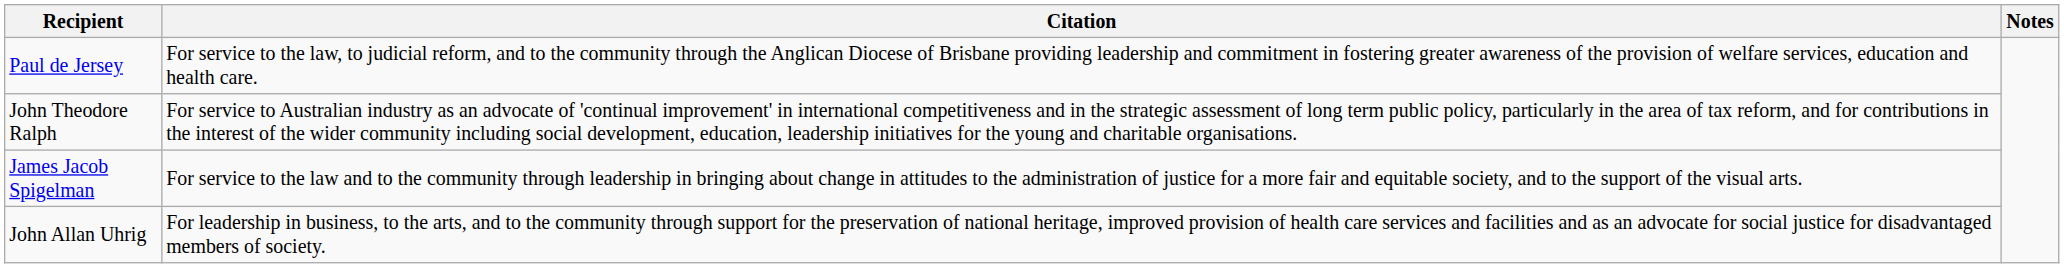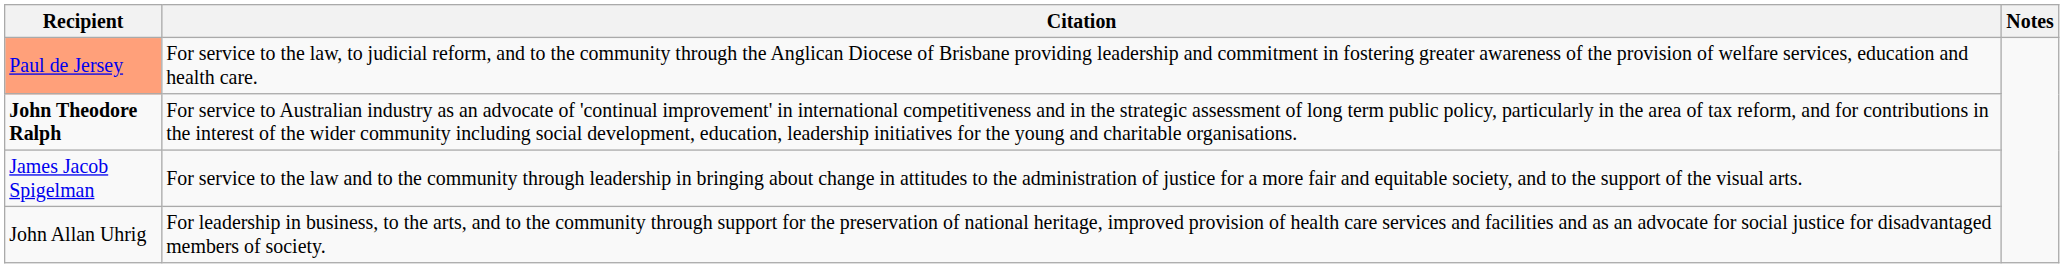(66, 65) no background -> (66, 65) lightsalmon background
(68, 122) normal -> (73, 122) bold
